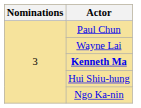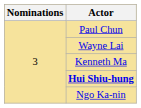(99, 62) bold -> (101, 62) normal
(99, 78) normal -> (101, 78) bold
